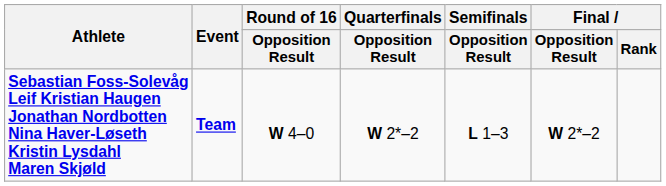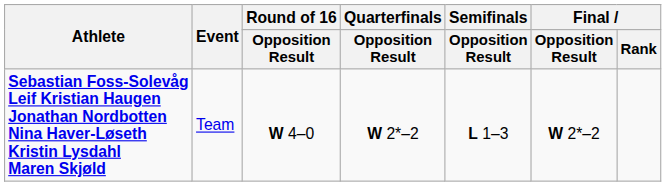(216, 125) bold -> (215, 125) normal
